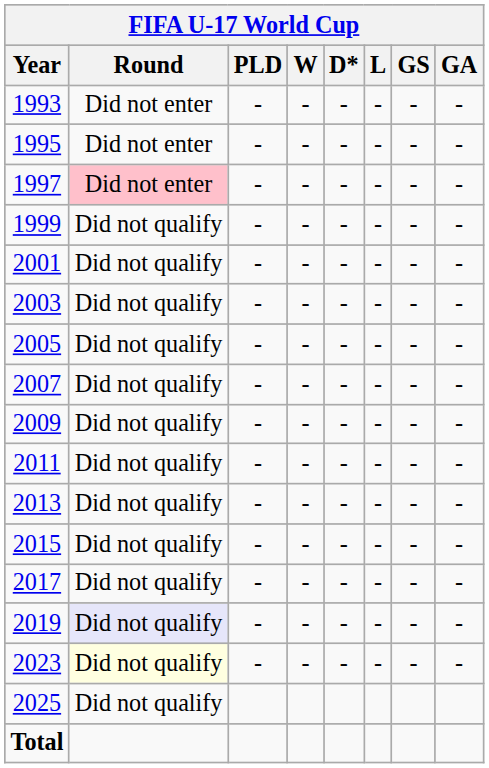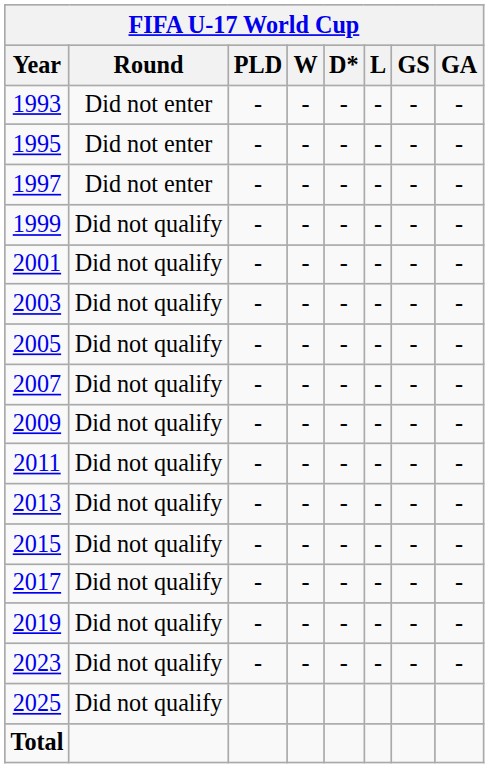(149, 184) pink background -> (149, 184) no background
(149, 623) lavender background -> (149, 623) no background
(149, 663) lightyellow background -> (149, 663) no background
